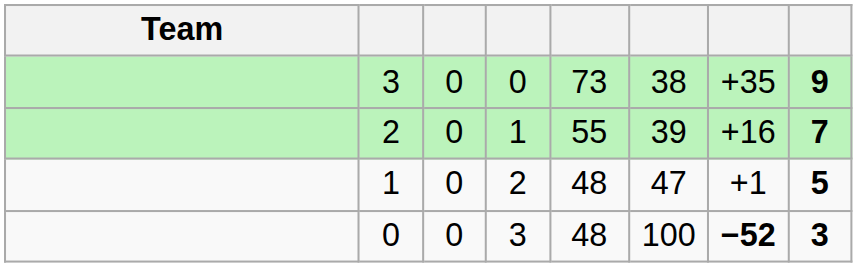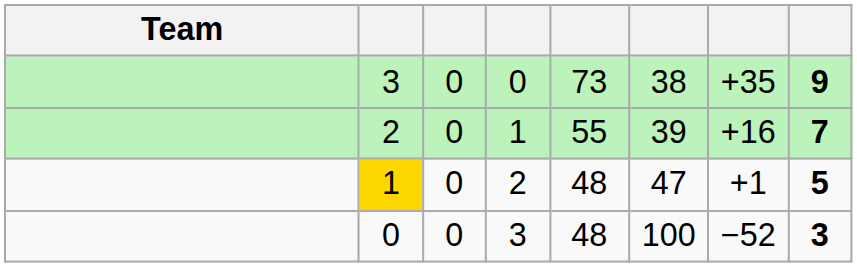(391, 183) no background -> (391, 183) gold background
(748, 235) bold -> (748, 235) normal
